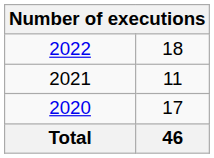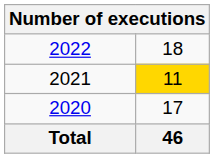(173, 78) no background -> (173, 78) gold background
